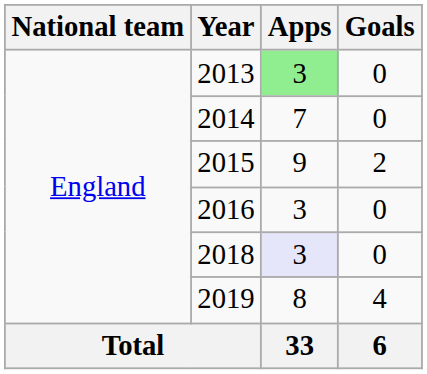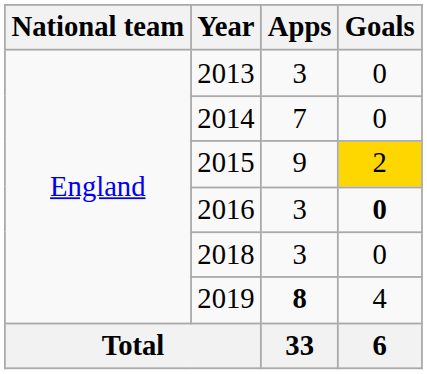(300, 72) lightgreen background -> (300, 72) no background
(380, 163) no background -> (380, 163) gold background
(380, 208) normal -> (380, 208) bold
(300, 254) lavender background -> (300, 254) no background
(300, 299) normal -> (300, 299) bold
